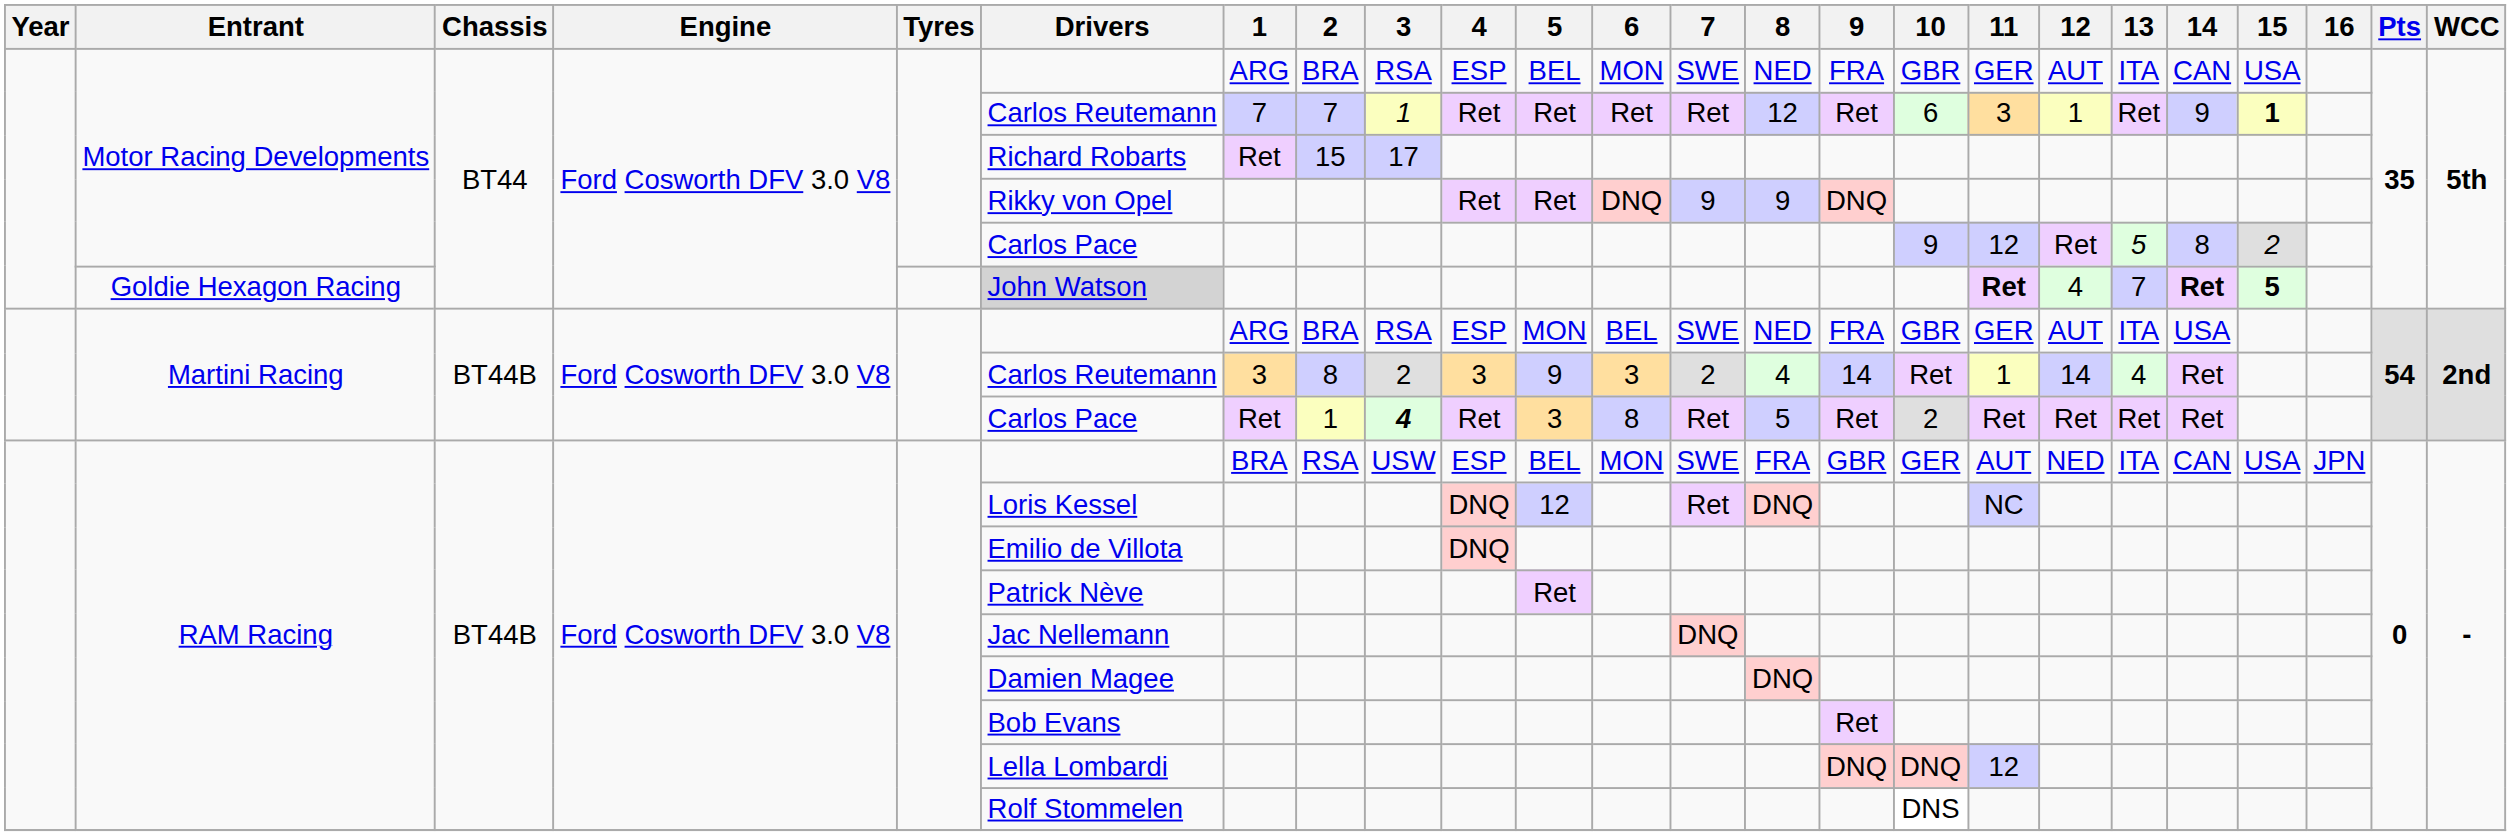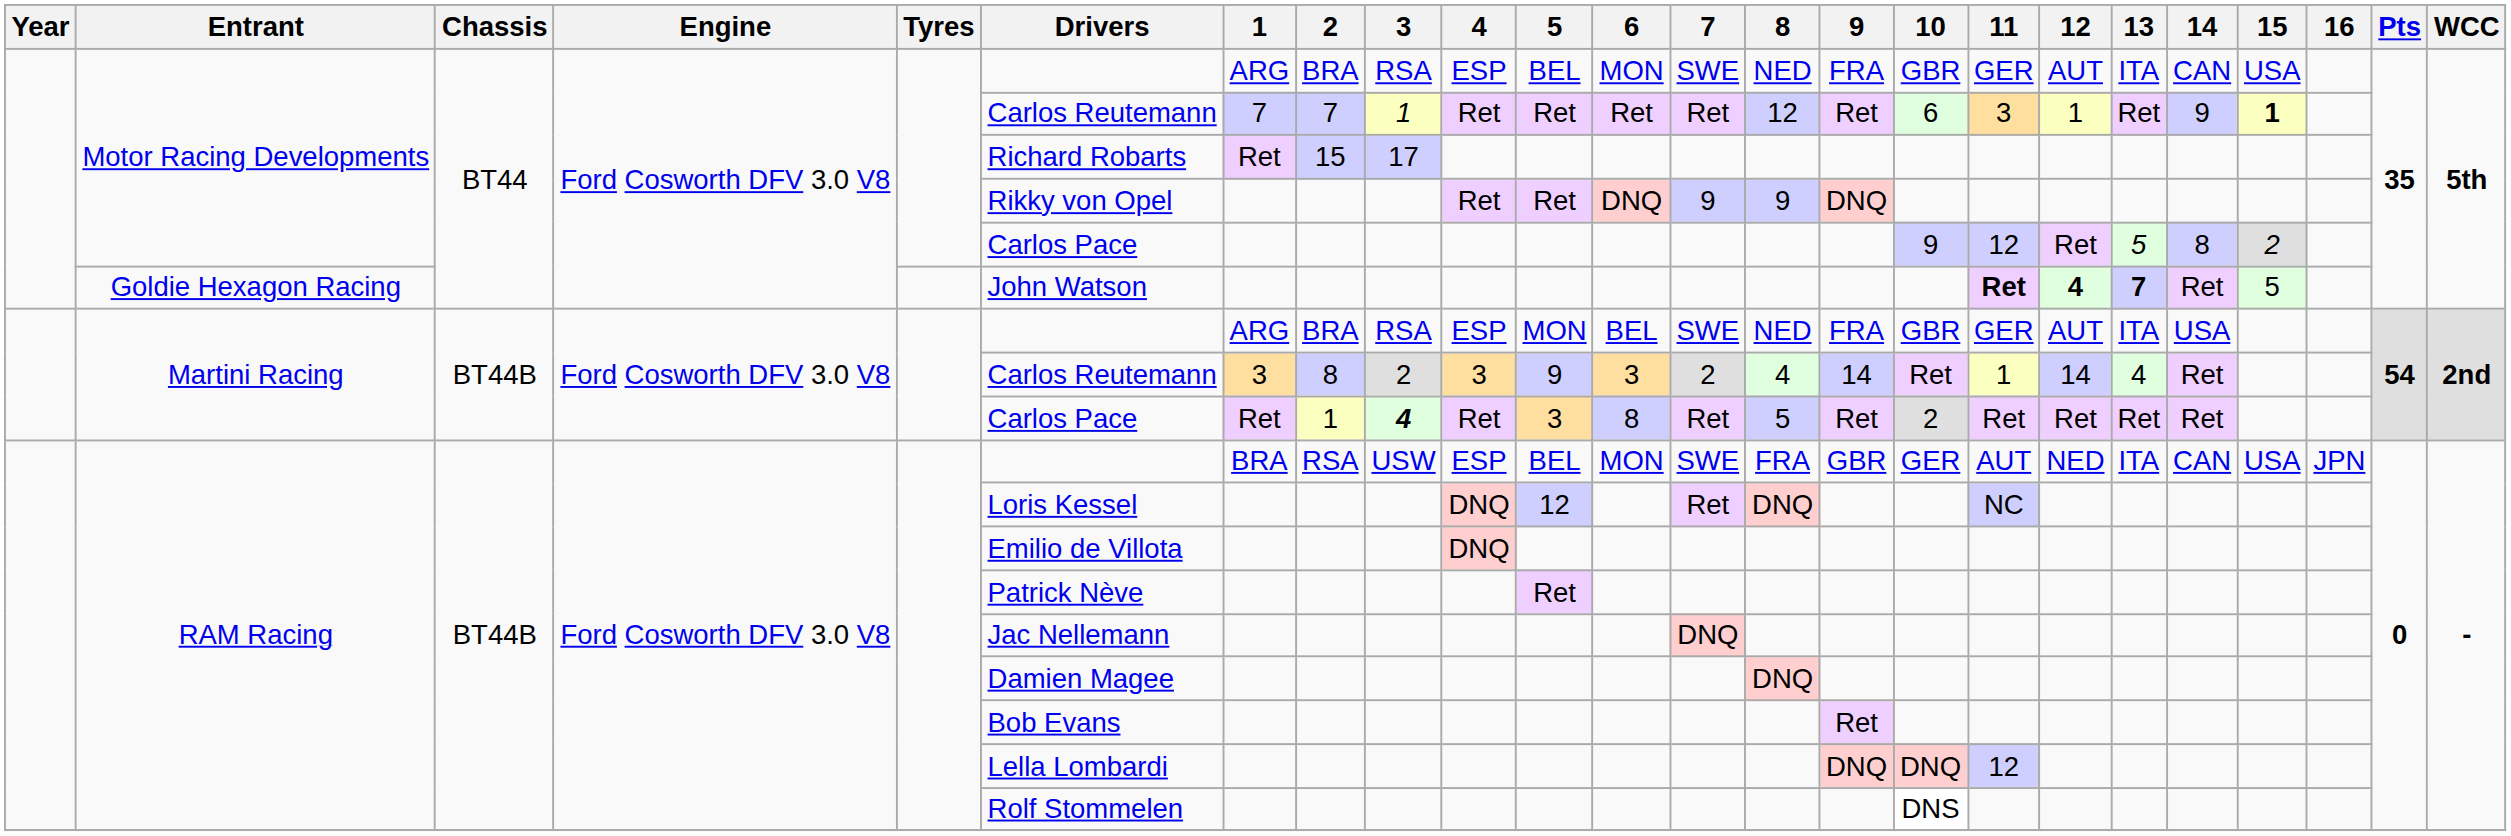(1067, 288) lightgrey background -> (1067, 288) no background
(2075, 288) normal -> (2075, 288) bold
(2139, 288) normal -> (2139, 288) bold
(2202, 288) bold -> (2202, 288) normal
(2272, 288) bold -> (2272, 288) normal
